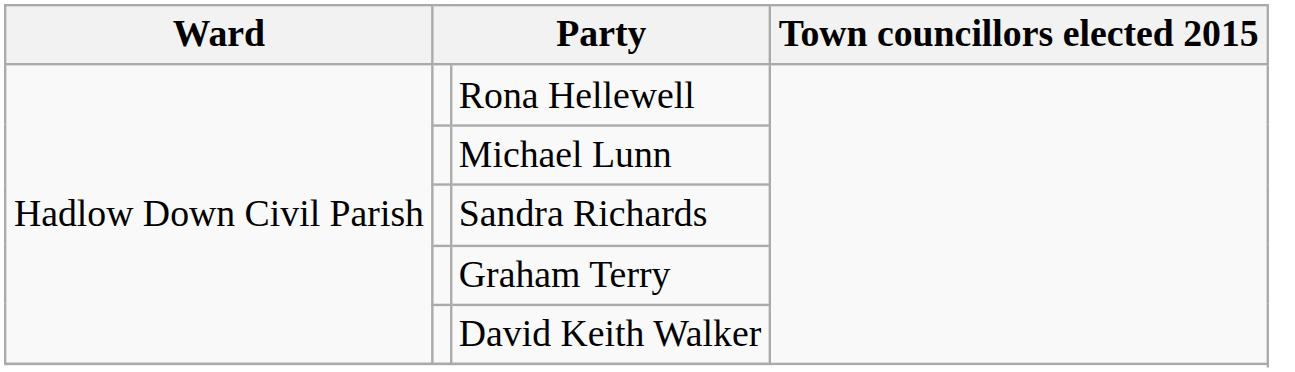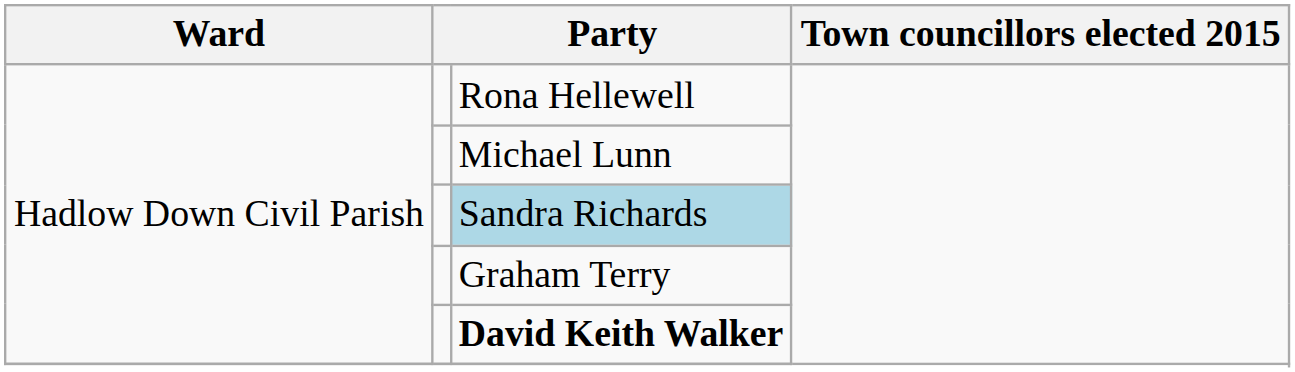(583, 214) no background -> (583, 214) lightblue background
(610, 333) normal -> (621, 333) bold
